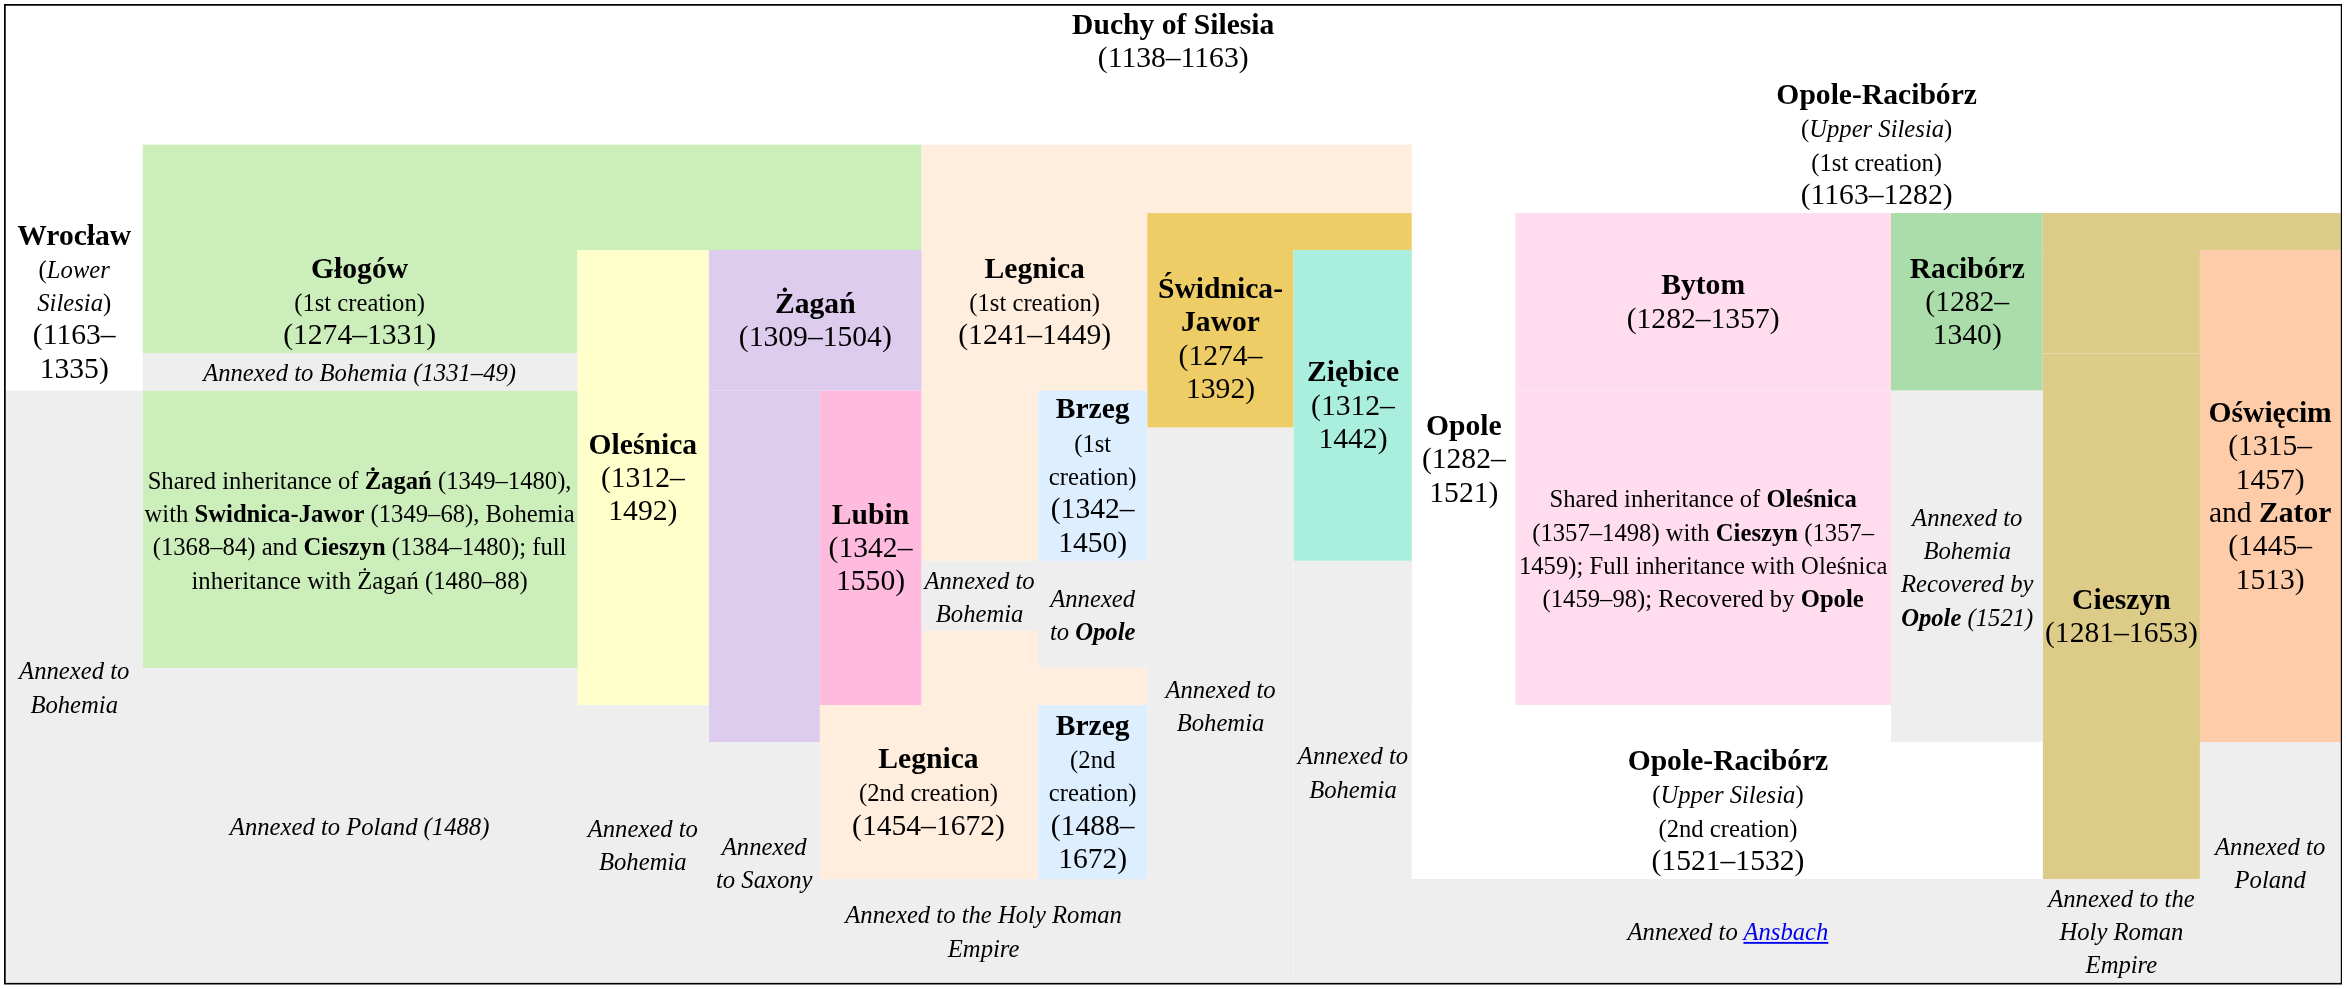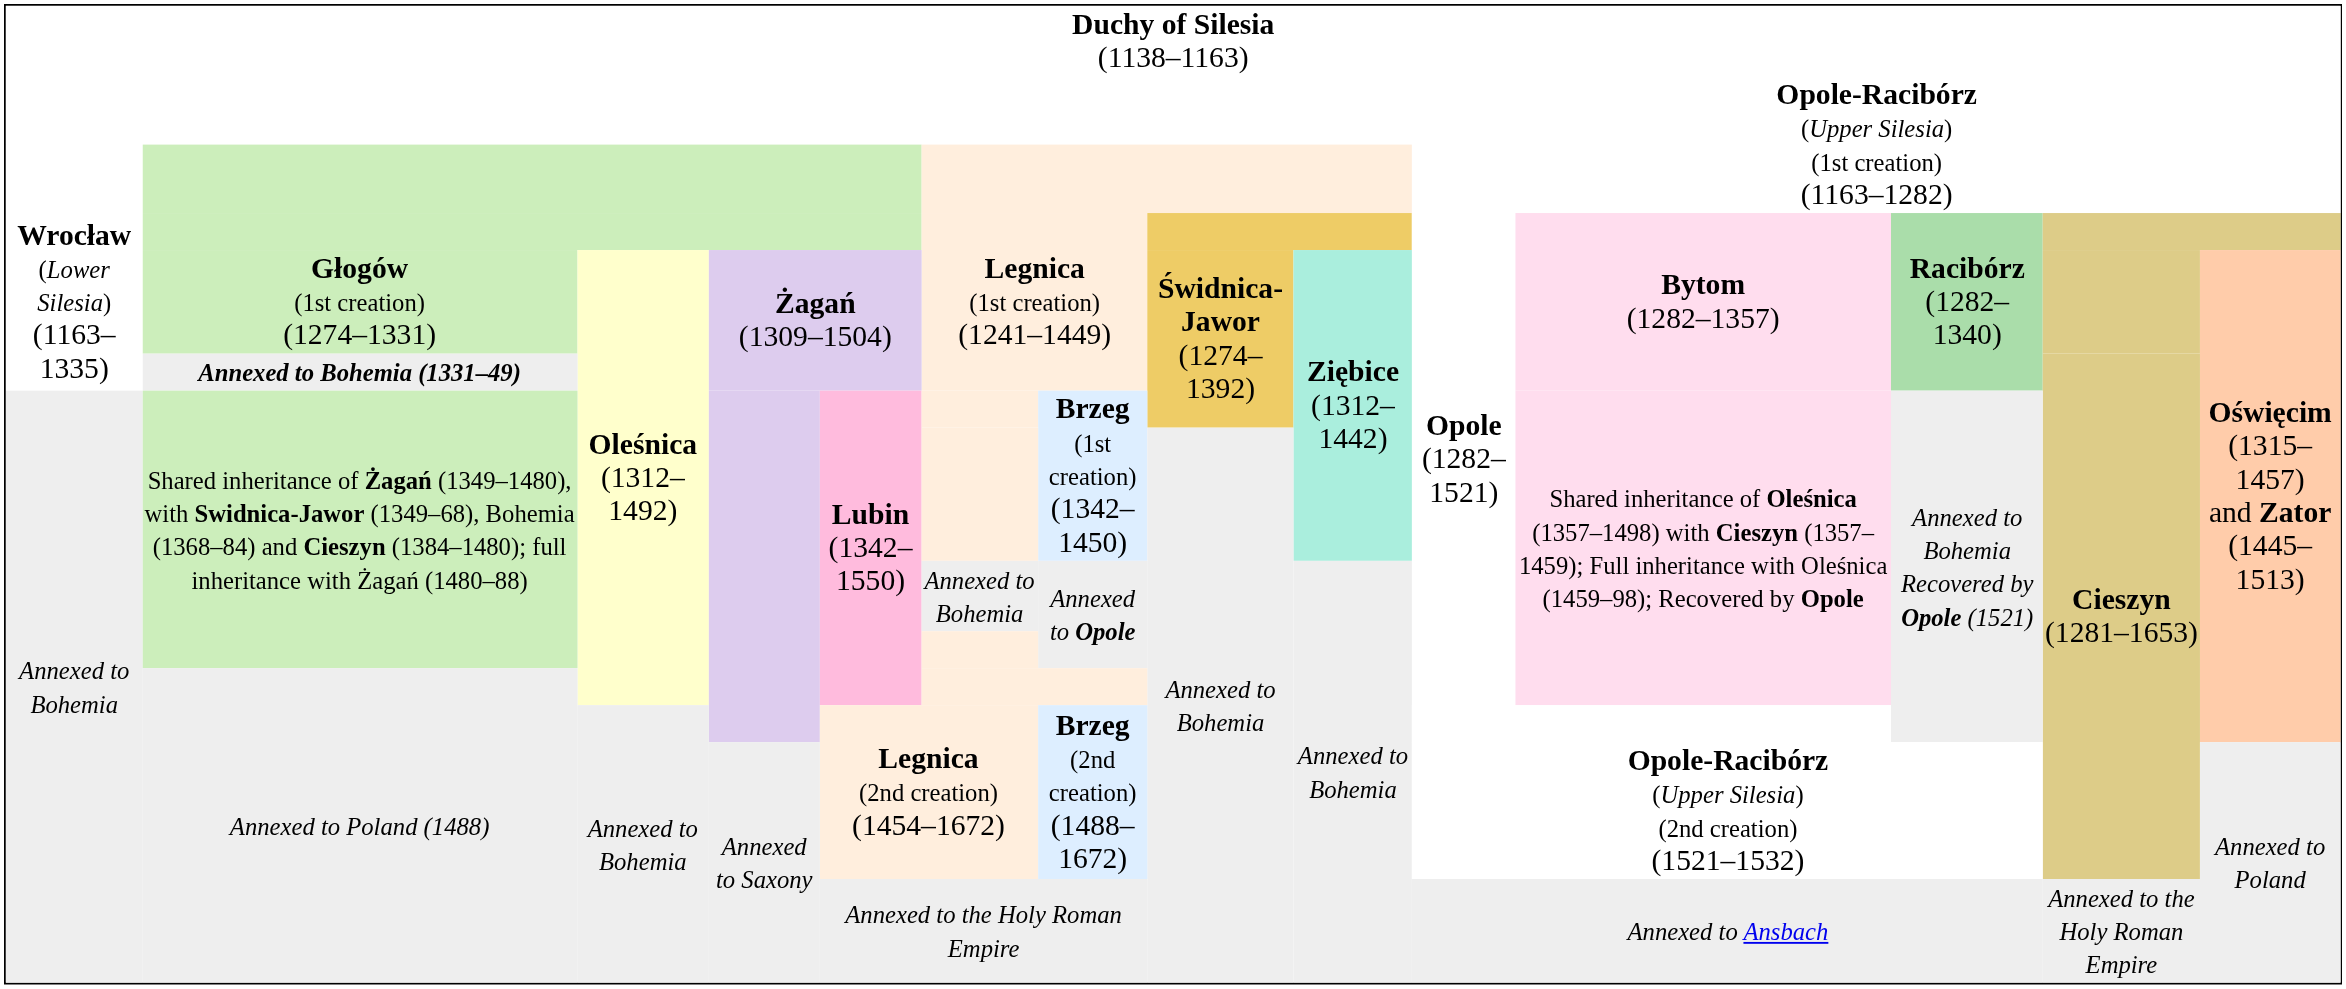(360, 373) normal -> (360, 371) bold
